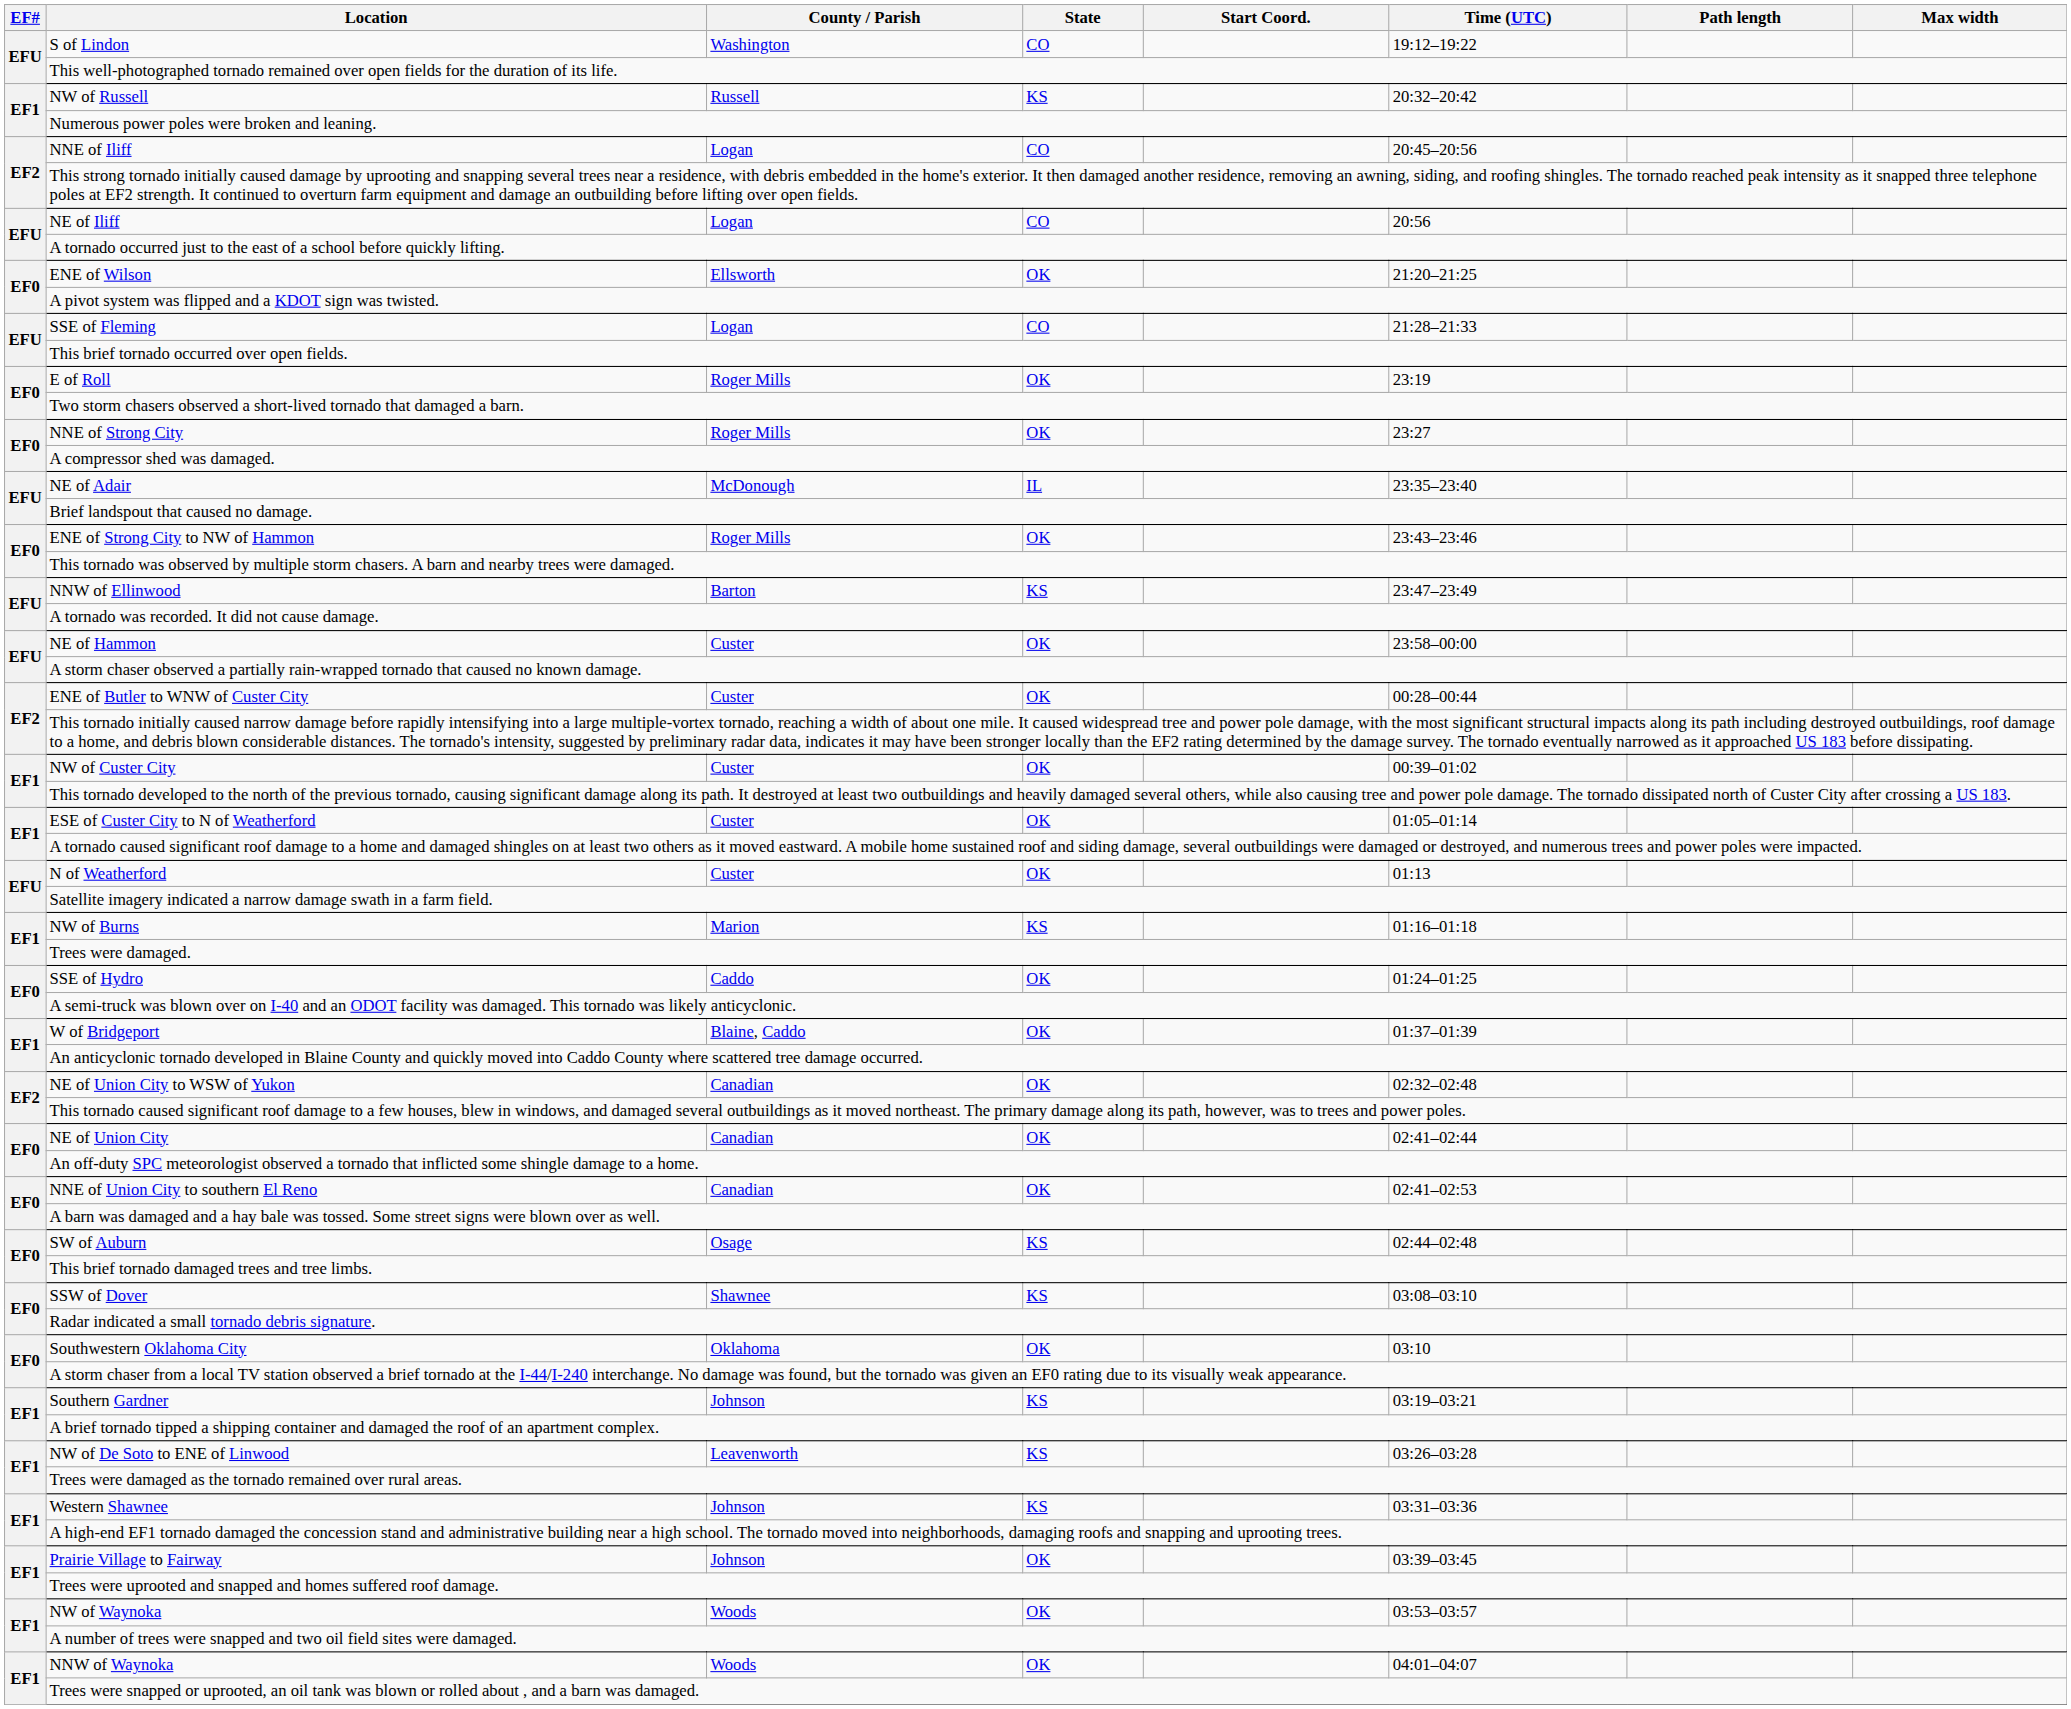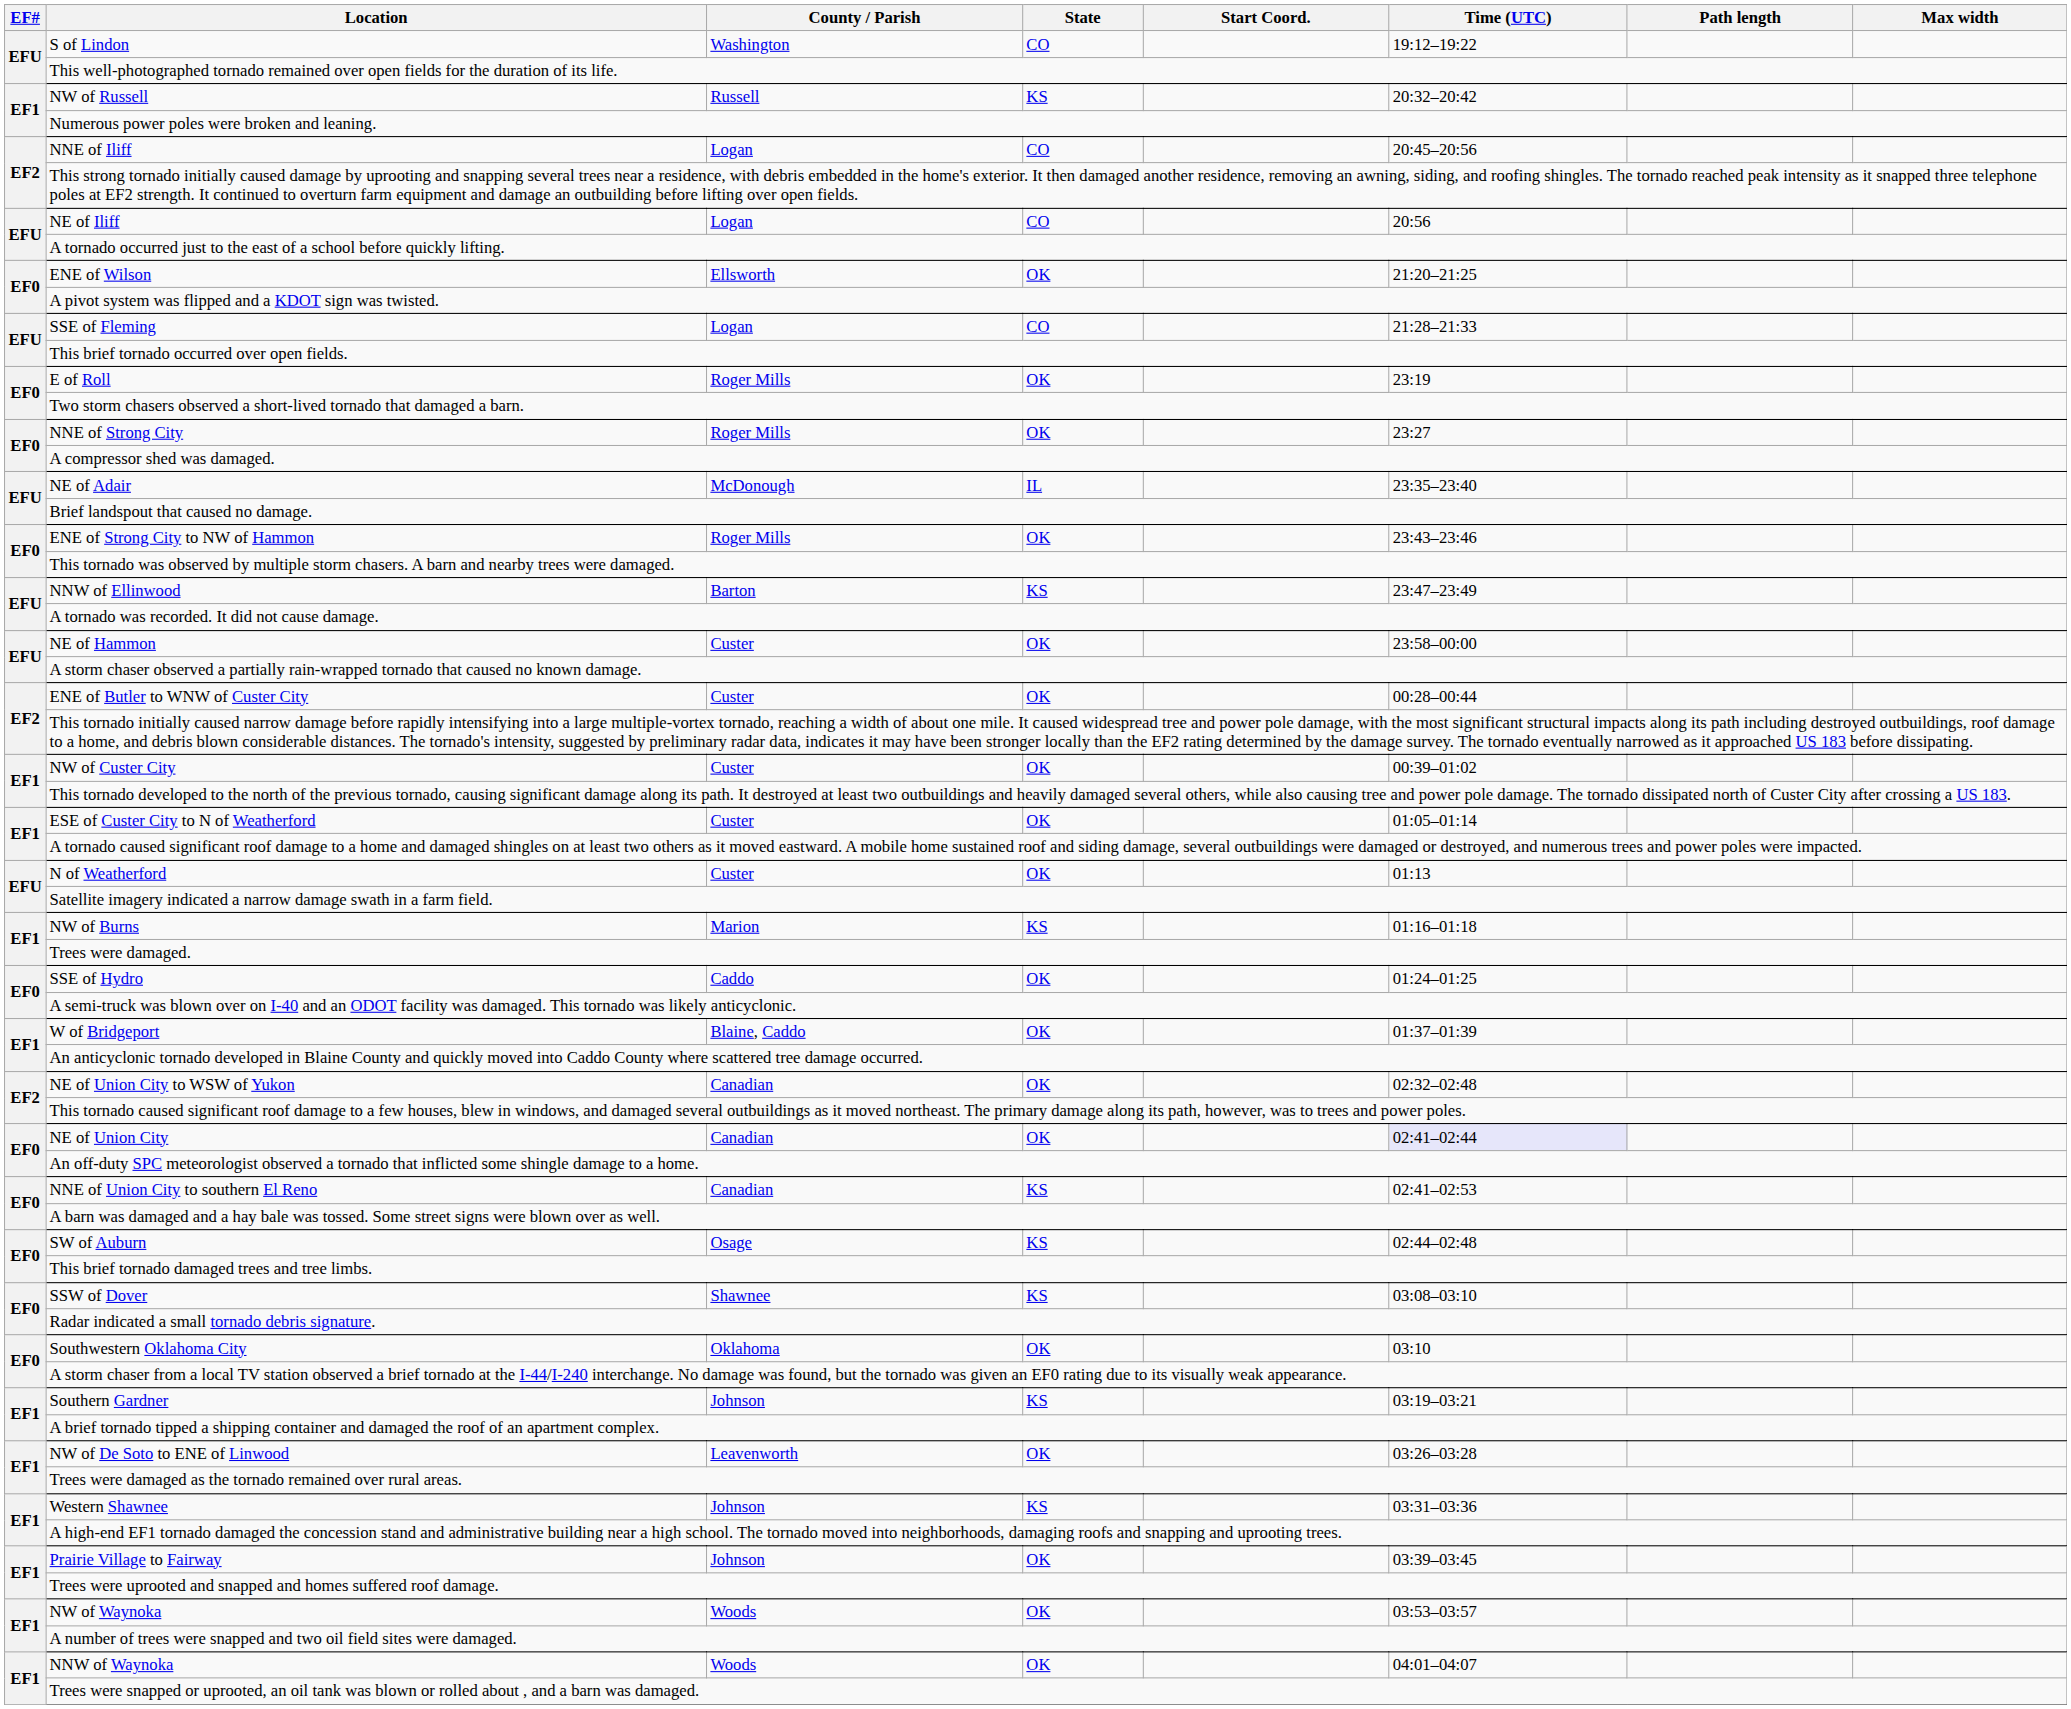(1435, 1137) no background -> (1435, 1137) lavender background
(1038, 1189) OK -> (1037, 1189) KS
(1037, 1453) KS -> (1038, 1453) OK
